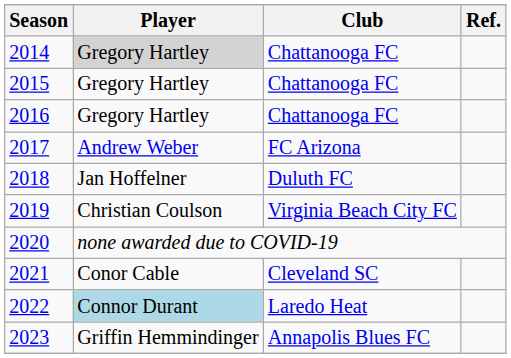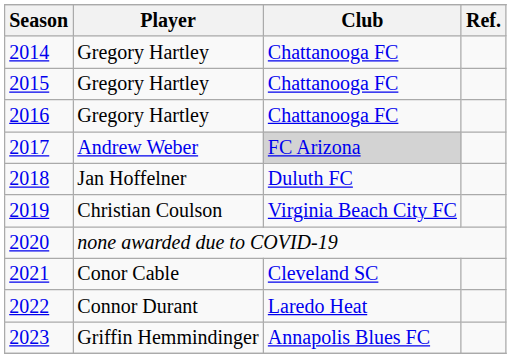(143, 52) lightgrey background -> (143, 52) no background
(314, 147) no background -> (314, 147) lightgrey background
(138, 305) lightblue background -> (138, 305) no background
